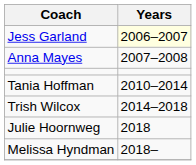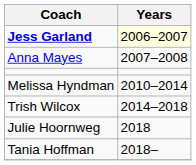(47, 36) normal -> (50, 36) bold
(51, 85) Tania Hoffman -> (61, 85) Melissa Hyndman
(61, 149) Melissa Hyndman -> (51, 149) Tania Hoffman
